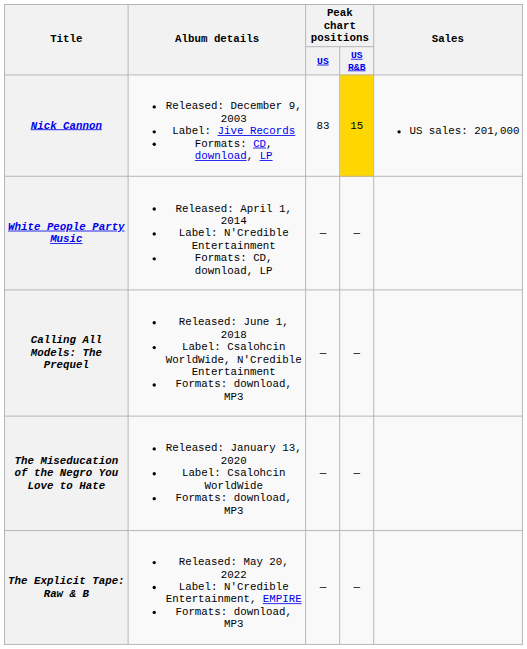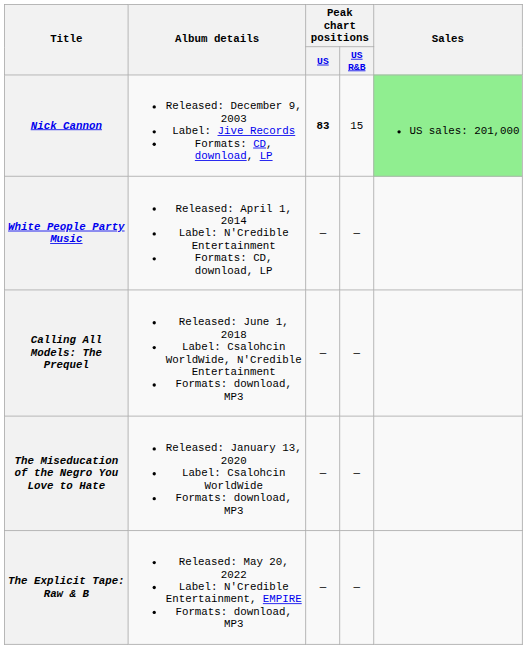(323, 126) normal -> (323, 126) bold
(357, 126) gold background -> (357, 126) no background
(448, 132) no background -> (448, 132) lightgreen background
